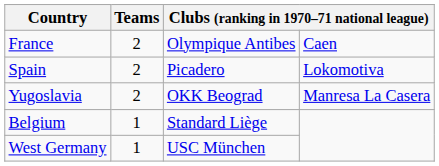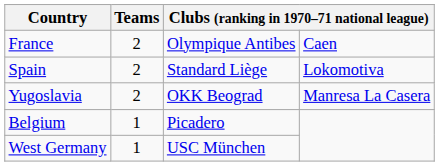(196, 69) Picadero -> (217, 69) Standard Liège
(217, 122) Standard Liège -> (196, 122) Picadero
